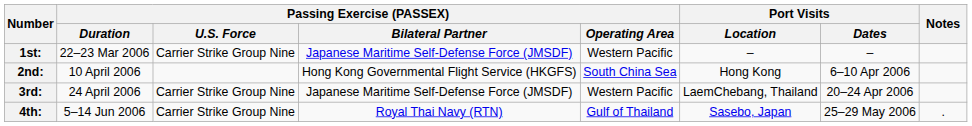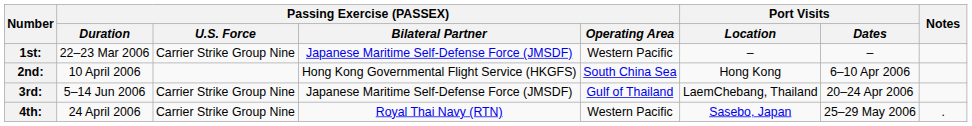(105, 92) 24 April 2006 -> (105, 92) 5–14 Jun 2006
(630, 92) Western Pacific -> (630, 92) Gulf of Thailand
(105, 111) 5–14 Jun 2006 -> (105, 111) 24 April 2006
(630, 111) Gulf of Thailand -> (630, 111) Western Pacific
